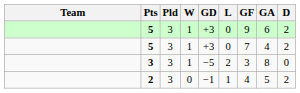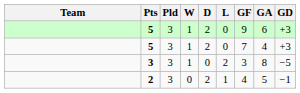columns swapped: (286, 12) <-> (209, 12)
